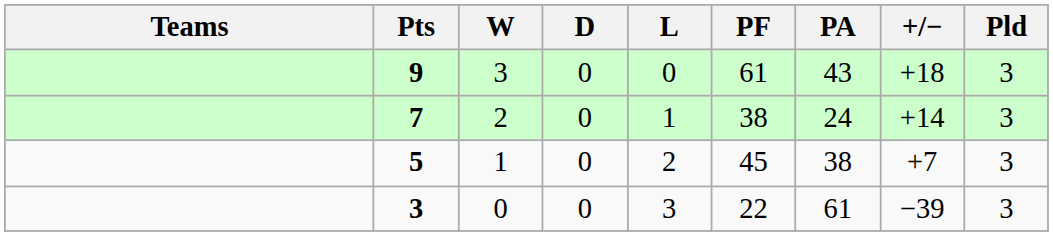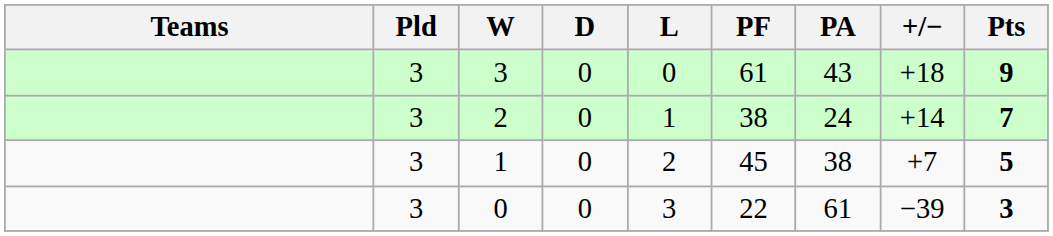columns swapped: (1006, 27) <-> (416, 27)
